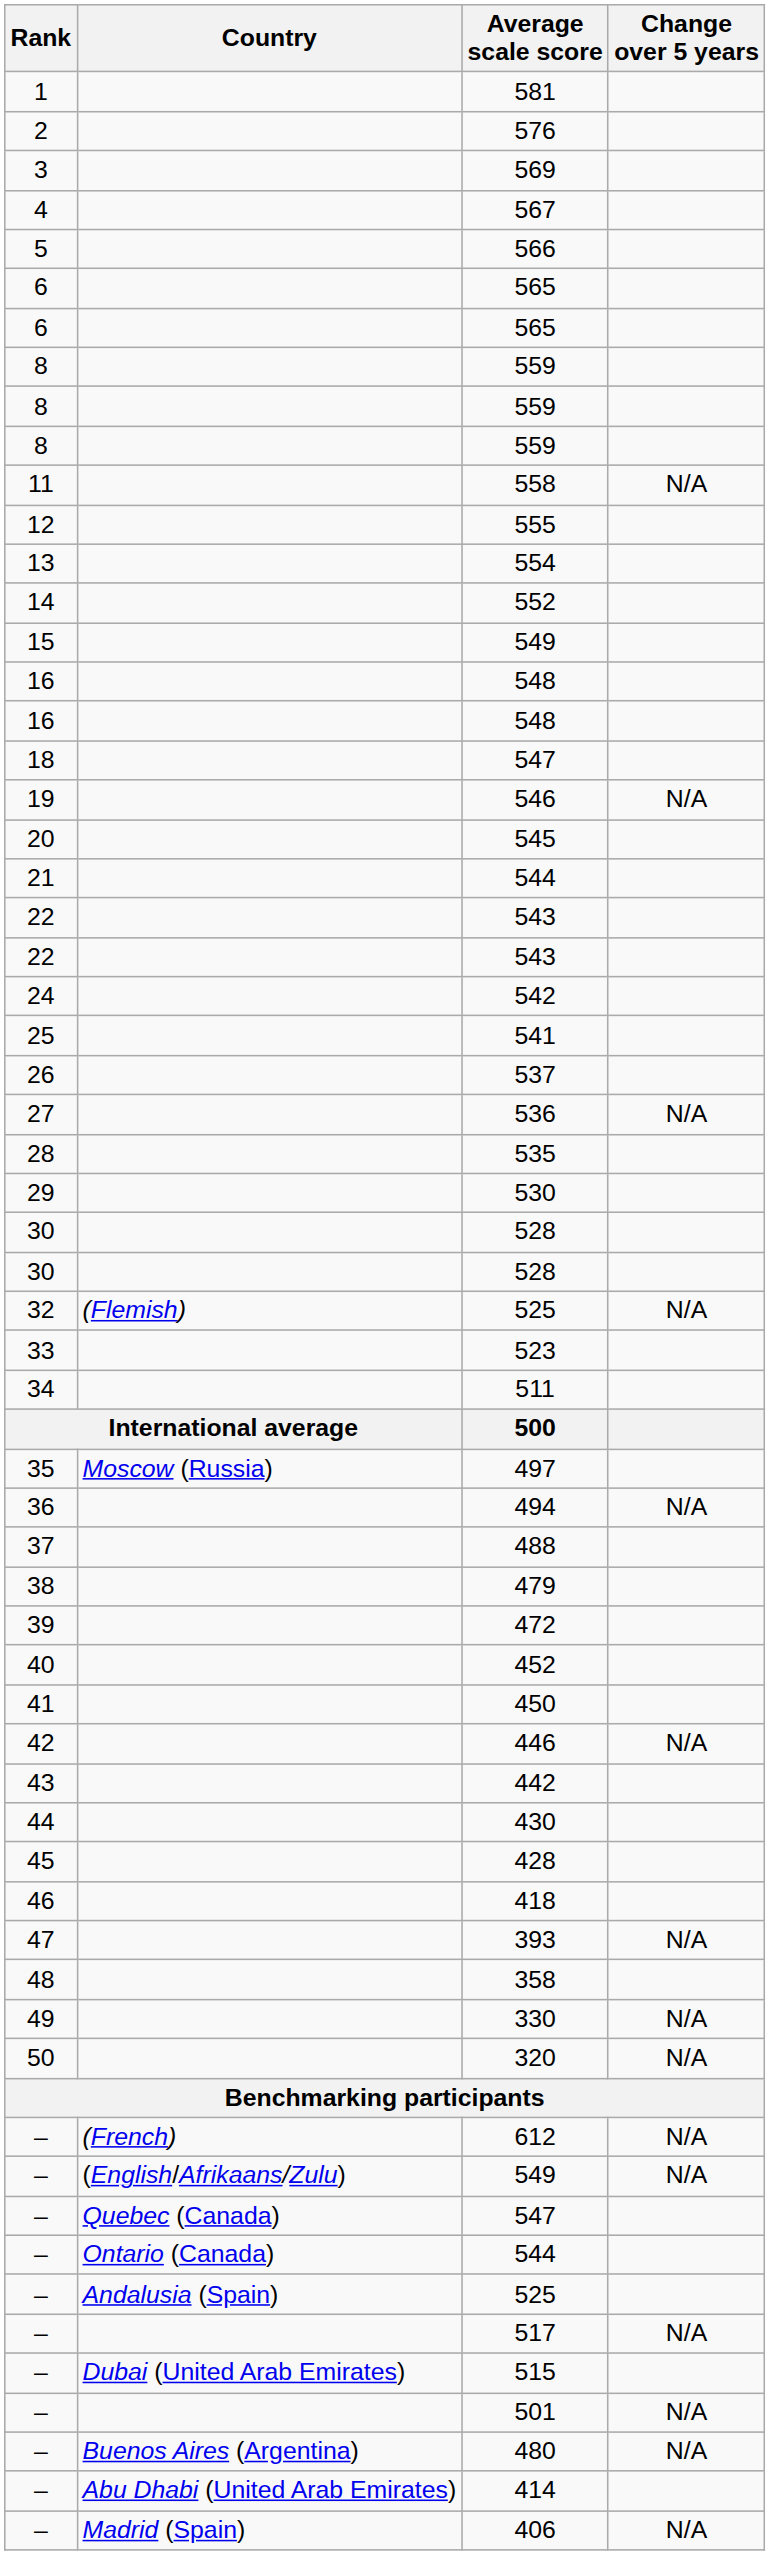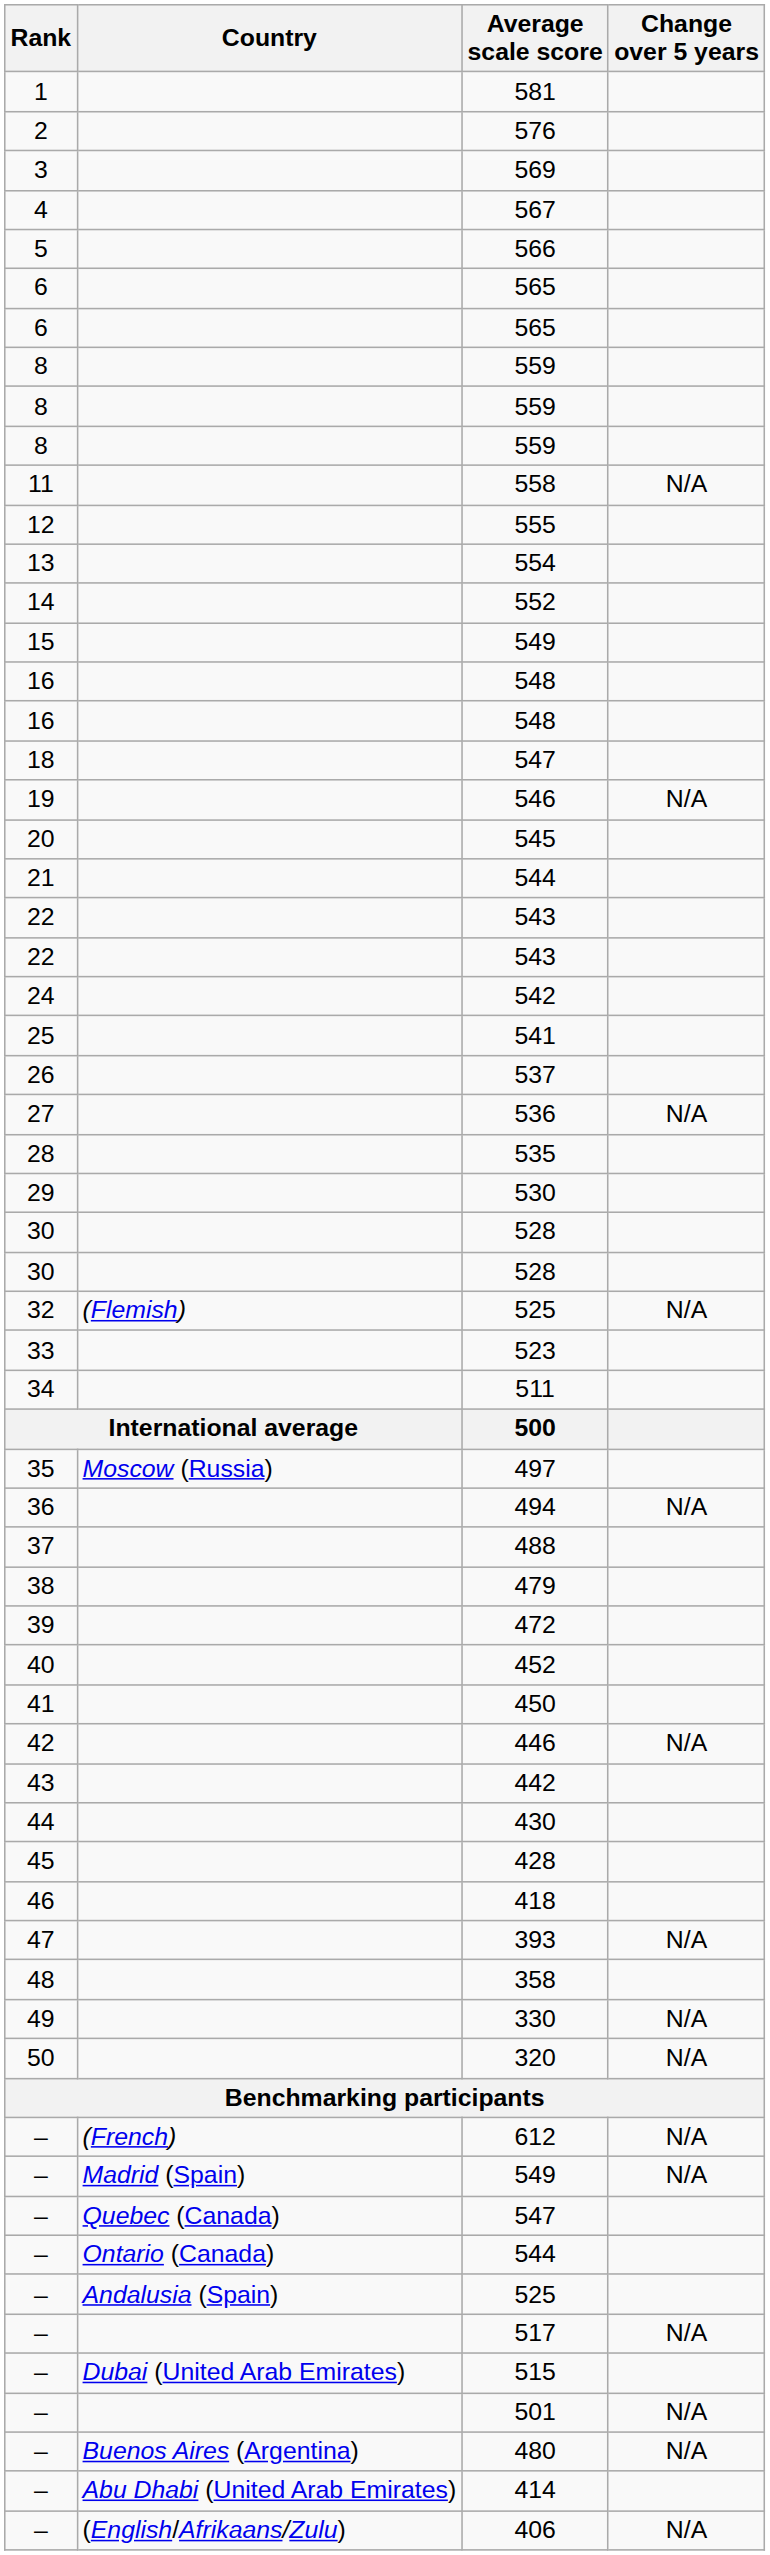(214, 2175) (English/Afrikaans/Zulu) -> (164, 2175) Madrid (Spain)
(164, 2529) Madrid (Spain) -> (214, 2529) (English/Afrikaans/Zulu)
